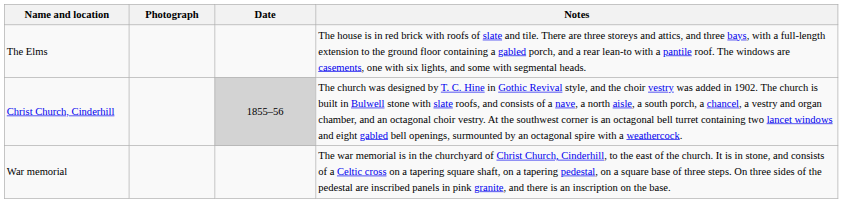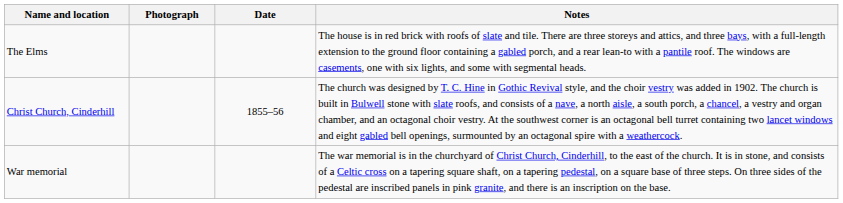(265, 111) lightgrey background -> (265, 111) no background
